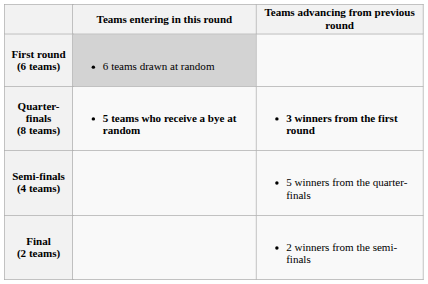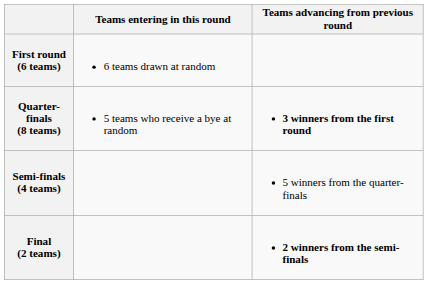(164, 66) lightgrey background -> (163, 66) no background
(164, 125) bold -> (163, 125) normal
(340, 254) normal -> (338, 254) bold
